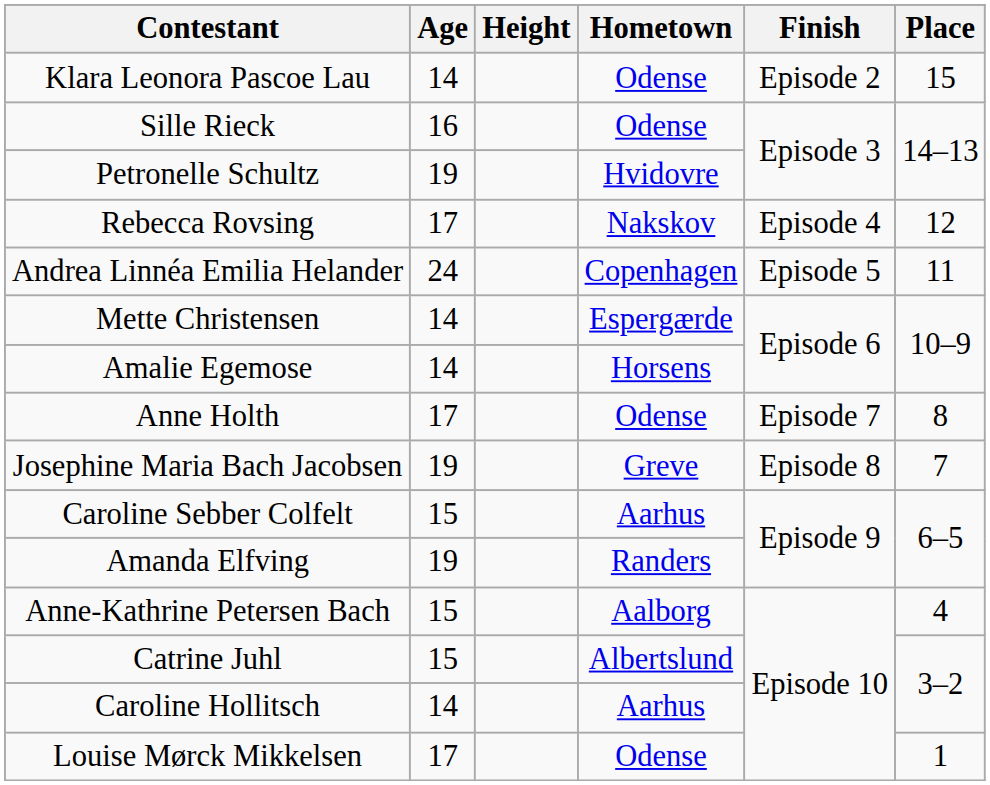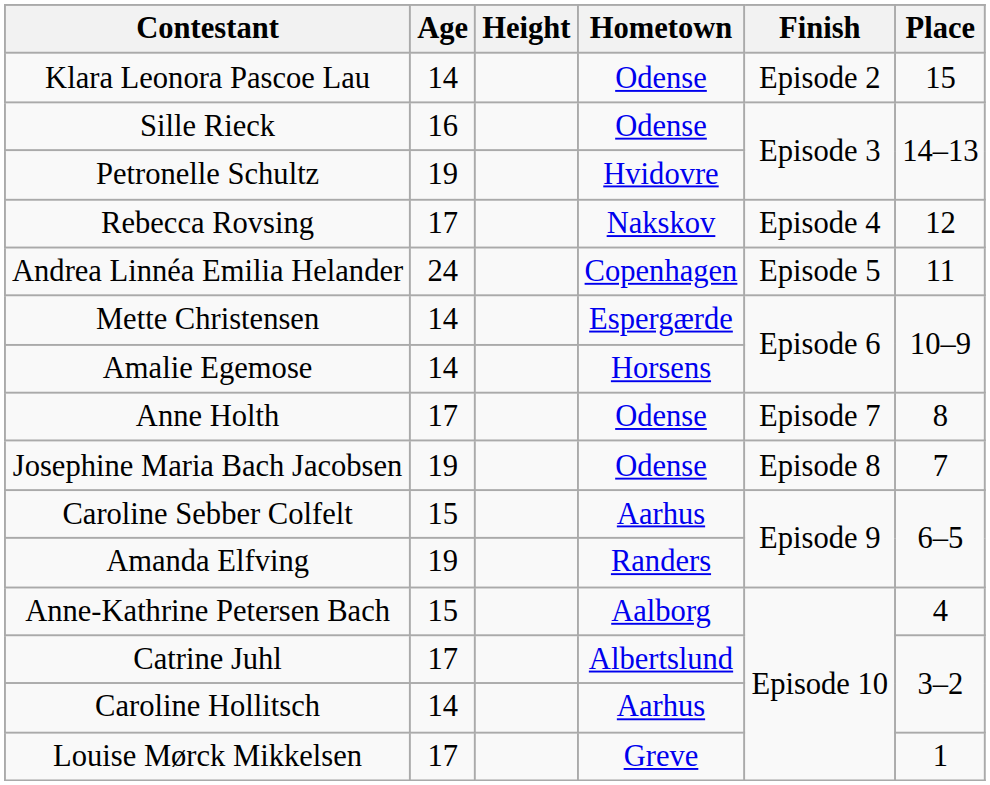(661, 464) Greve -> (661, 464) Odense
(443, 658) 15 -> (443, 658) 17
(661, 755) Odense -> (661, 755) Greve
